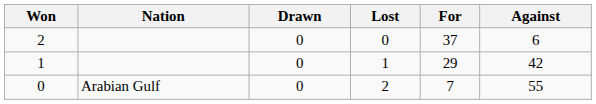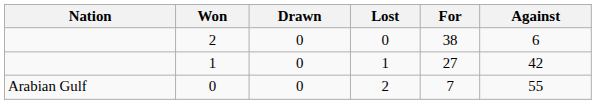columns swapped: (163, 16) <-> (41, 16)
(450, 39) 37 -> (450, 39) 38
(450, 63) 29 -> (450, 63) 27
